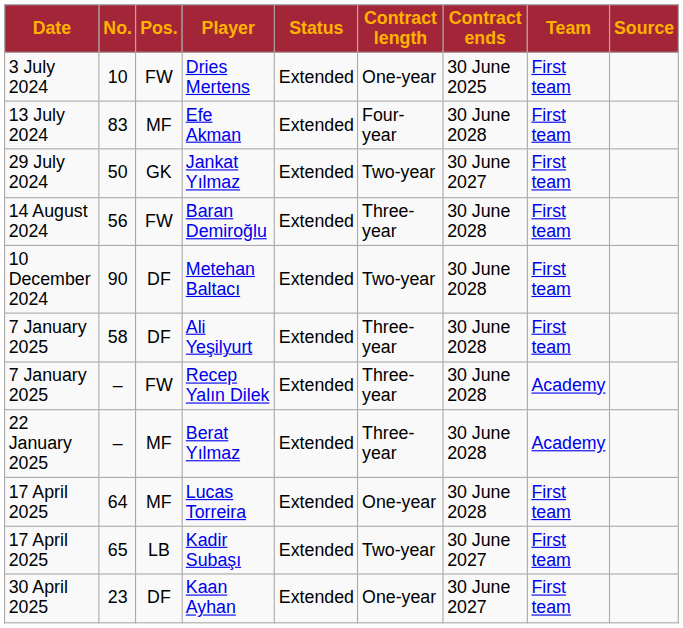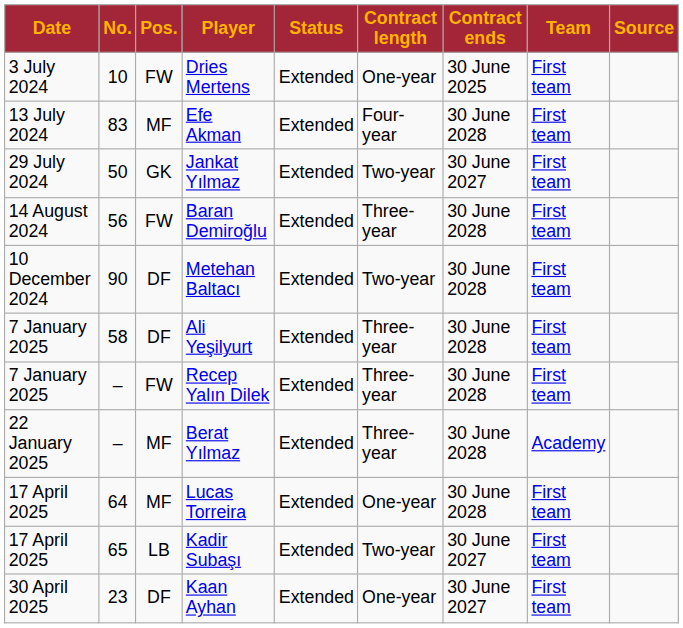(568, 385) Academy -> (551, 385) First team
